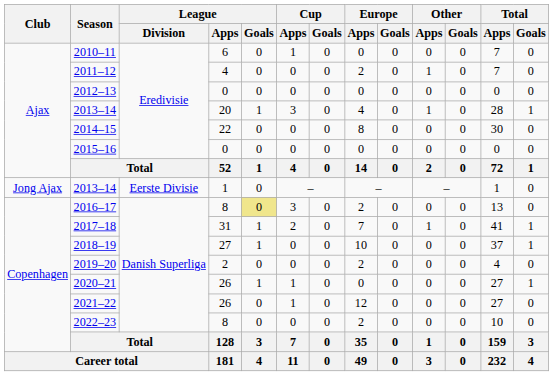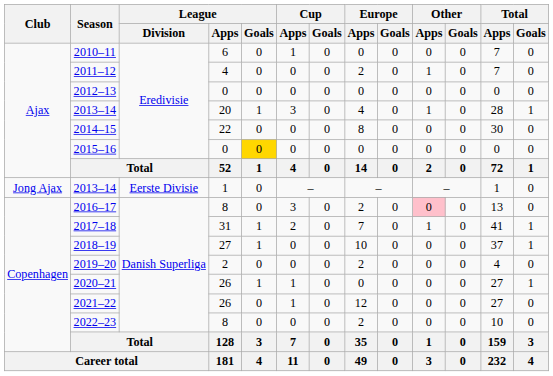(259, 149) no background -> (259, 149) gold background
(259, 206) khaki background -> (259, 206) no background
(429, 206) no background -> (429, 206) pink background
